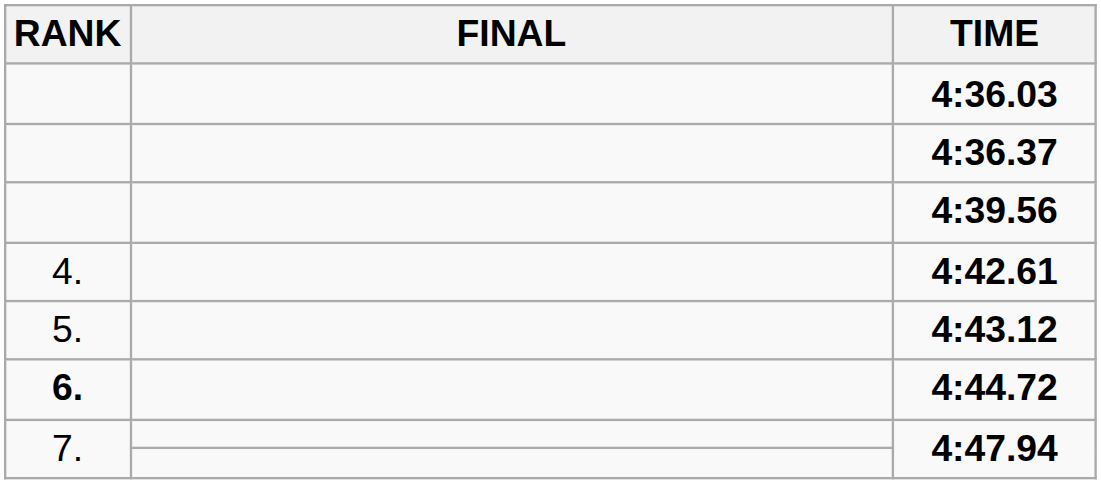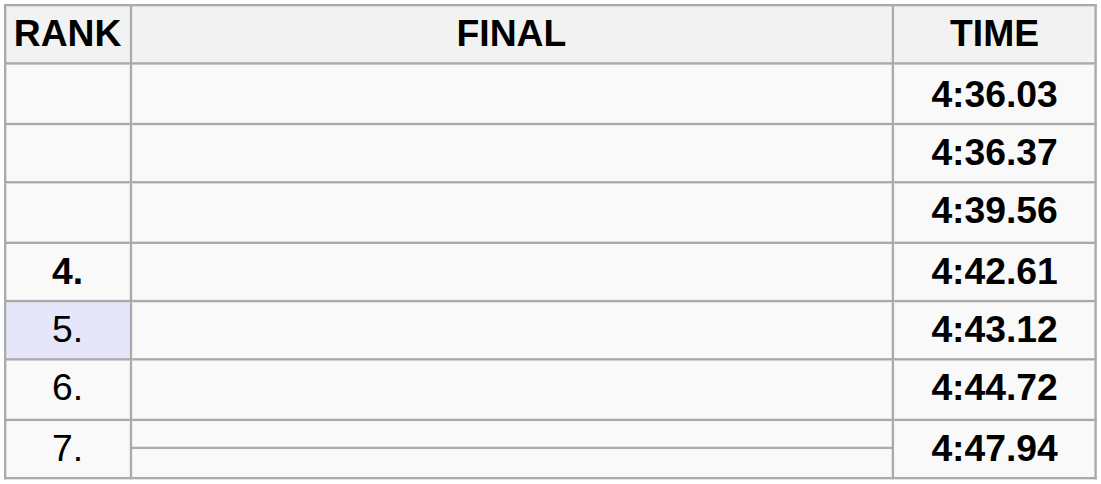(68, 270) normal -> (68, 270) bold
(68, 329) no background -> (68, 329) lavender background
(68, 388) bold -> (68, 388) normal
